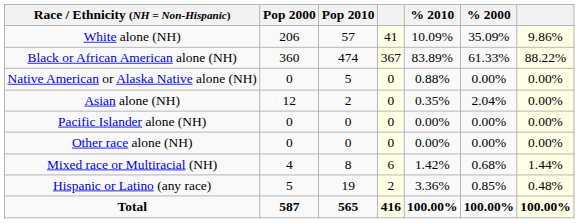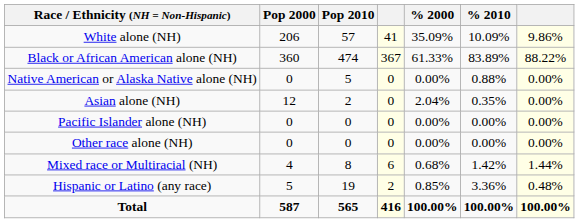columns swapped: (489, 15) <-> (432, 15)
